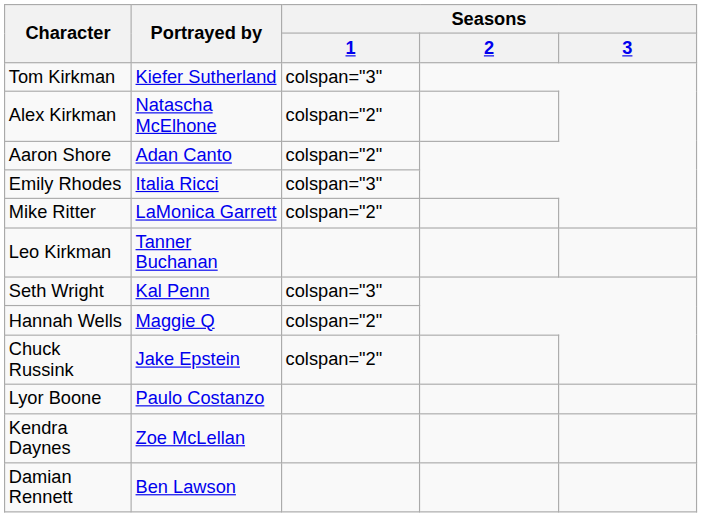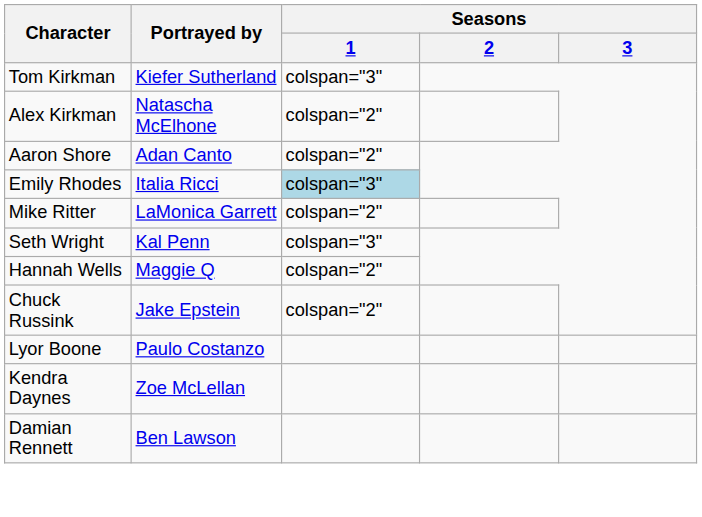(334, 184) no background -> (334, 184) lightblue background
- row: (60, 252)
